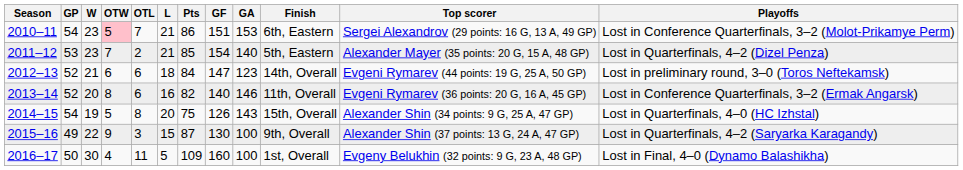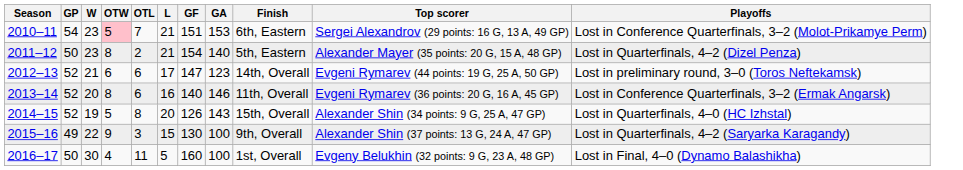- column: (191, 13)
(71, 52) 53 -> (71, 52) 50
(108, 52) 7 -> (108, 52) 8
(167, 73) 18 -> (167, 73) 17
(71, 114) 54 -> (71, 114) 52
